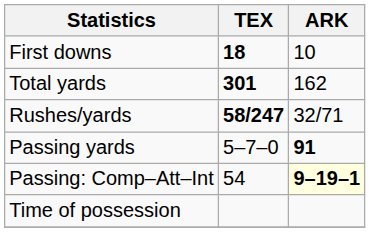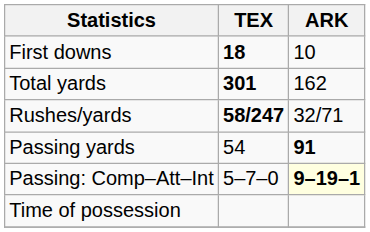(251, 147) 5–7–0 -> (234, 147) 54
(234, 178) 54 -> (251, 178) 5–7–0
